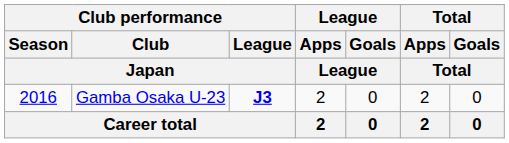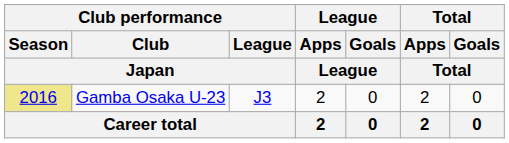(38, 97) no background -> (38, 97) khaki background
(262, 97) bold -> (262, 97) normal
